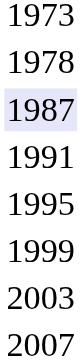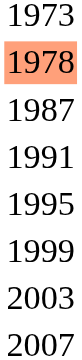(41, 62) no background -> (41, 62) lightsalmon background
(41, 109) lavender background -> (41, 109) no background
